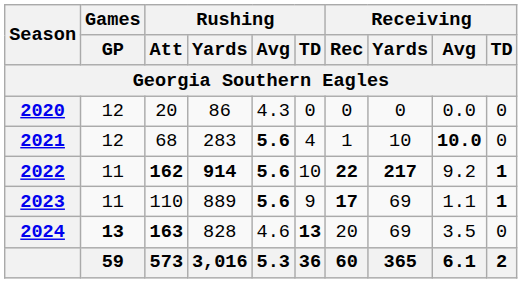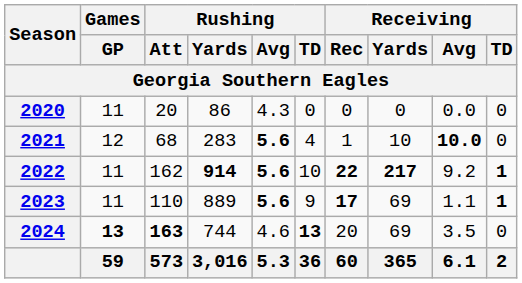(113, 111) 12 -> (113, 111) 11
(166, 171) bold -> (166, 171) normal
(220, 232) 828 -> (220, 232) 744
